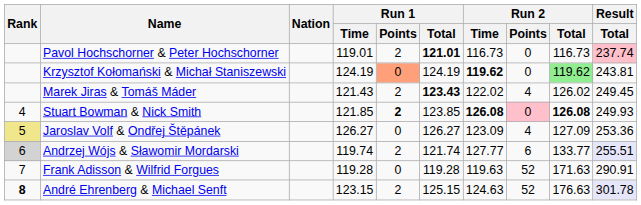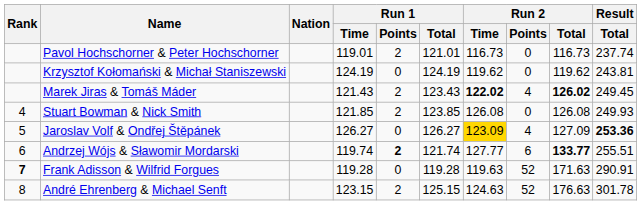(441, 53) bold -> (441, 53) normal
(615, 53) pink background -> (615, 53) no background
(398, 72) lightsalmon background -> (398, 72) no background
(485, 72) bold -> (485, 72) normal
(571, 72) lightgreen background -> (571, 72) no background
(441, 92) bold -> (441, 92) normal
(485, 92) normal -> (485, 92) bold
(571, 92) normal -> (571, 92) bold
(398, 111) bold -> (398, 111) normal
(485, 111) bold -> (485, 111) normal
(528, 111) pink background -> (528, 111) no background
(571, 111) bold -> (571, 111) normal
(22, 131) khaki background -> (22, 131) no background
(485, 131) no background -> (485, 131) gold background
(615, 131) normal -> (615, 131) bold
(22, 151) lightgrey background -> (22, 151) no background
(398, 151) normal -> (398, 151) bold
(571, 151) normal -> (571, 151) bold
(615, 151) lavender background -> (615, 151) no background
(22, 170) normal -> (22, 170) bold
(22, 190) bold -> (22, 190) normal
(615, 190) lavender background -> (615, 190) no background
